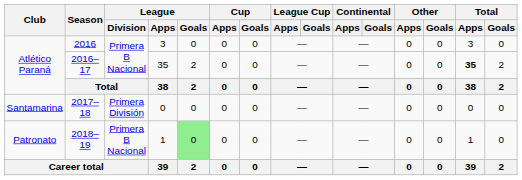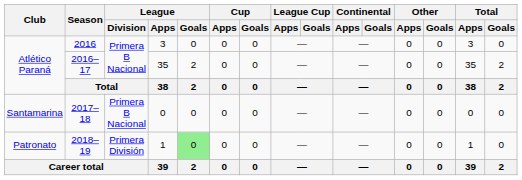(470, 65) bold -> (470, 65) normal
(127, 107) Primera División -> (127, 113) Primera B Nacional
(127, 140) Primera B Nacional -> (127, 145) Primera División
